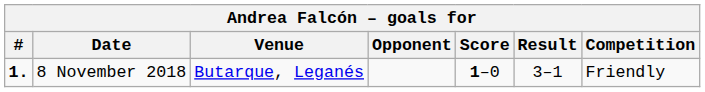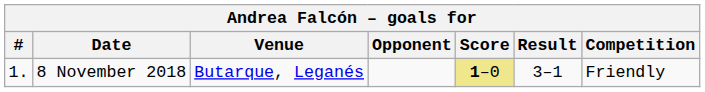(19, 72) bold -> (19, 72) normal
(485, 72) no background -> (485, 72) khaki background
